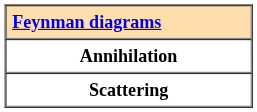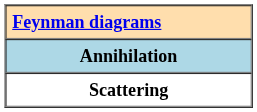(129, 55) no background -> (129, 55) lightblue background
